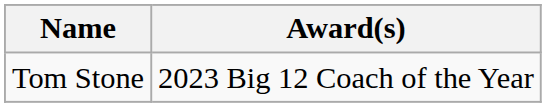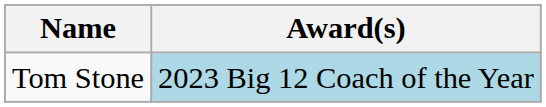(346, 76) no background -> (346, 76) lightblue background
